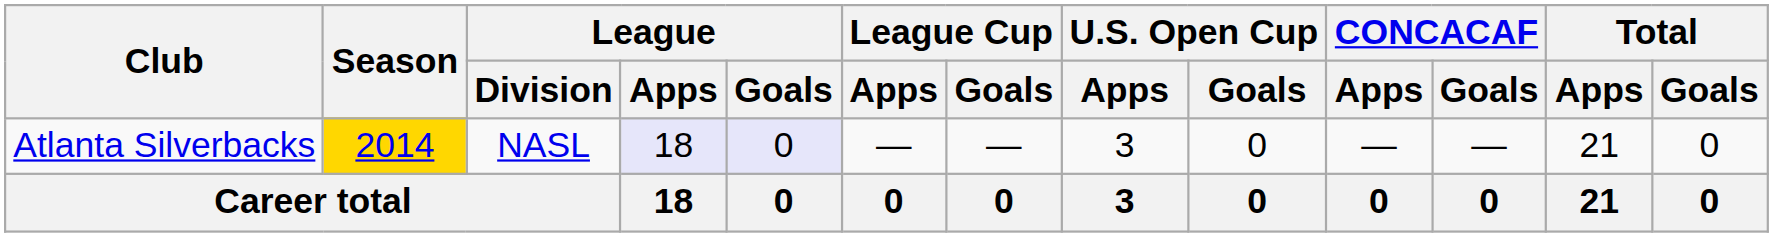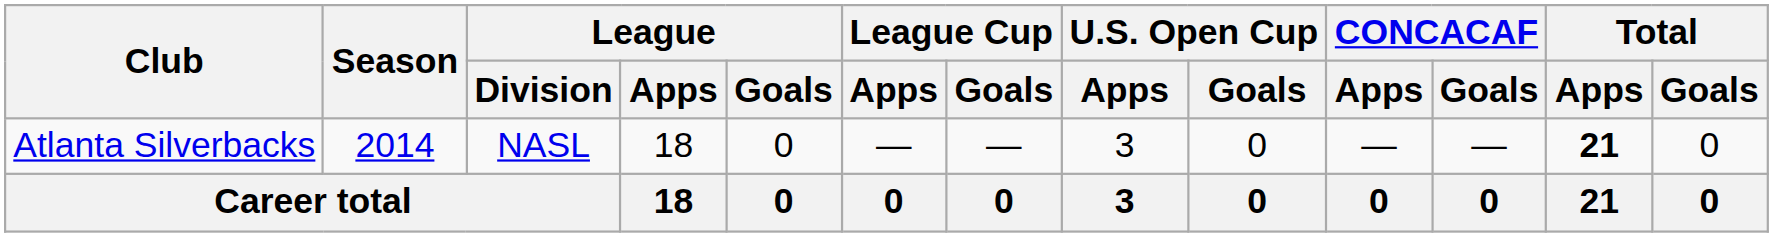(395, 145) gold background -> (395, 145) no background
(673, 145) lavender background -> (673, 145) no background
(784, 145) lavender background -> (784, 145) no background
(1599, 145) normal -> (1599, 145) bold
